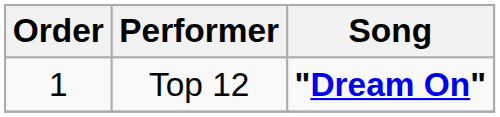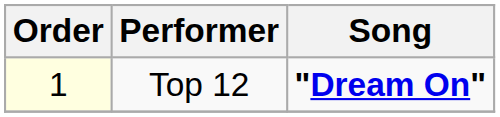(58, 84) no background -> (58, 84) lightyellow background
